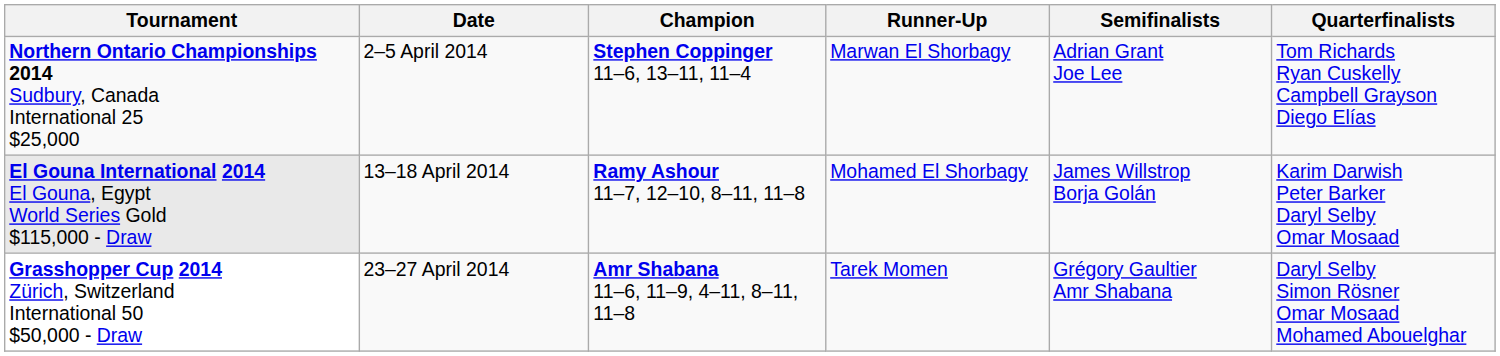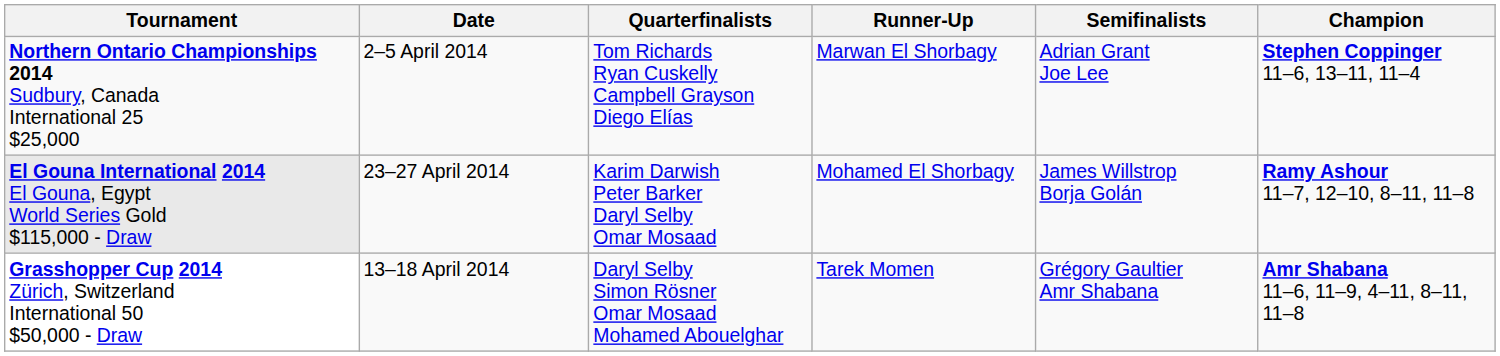columns swapped: (707, 20) <-> (1383, 20)
(436, 171) 13–18 April 2014 -> (436, 171) 23–27 April 2014
(436, 269) 23–27 April 2014 -> (436, 269) 13–18 April 2014
